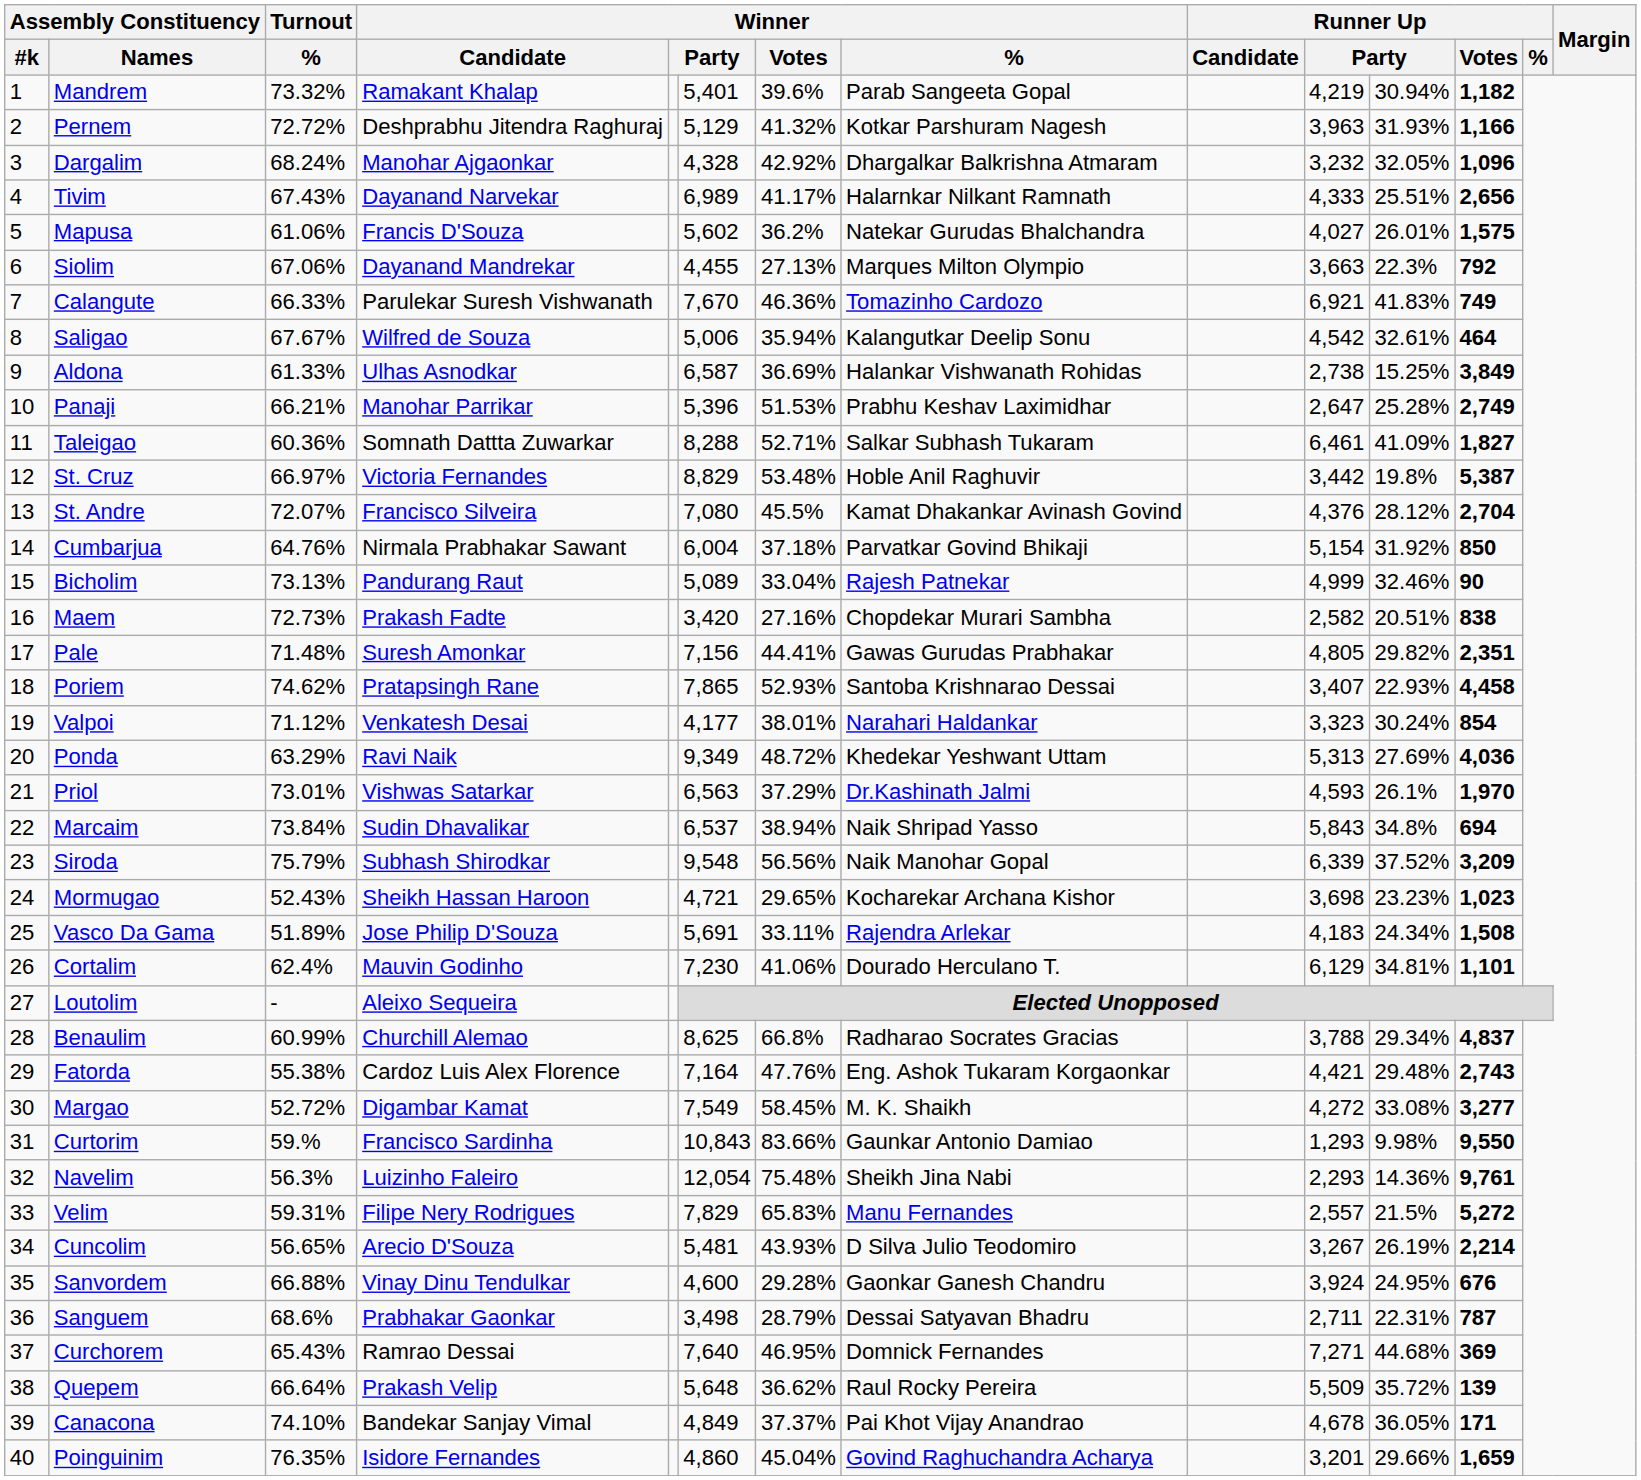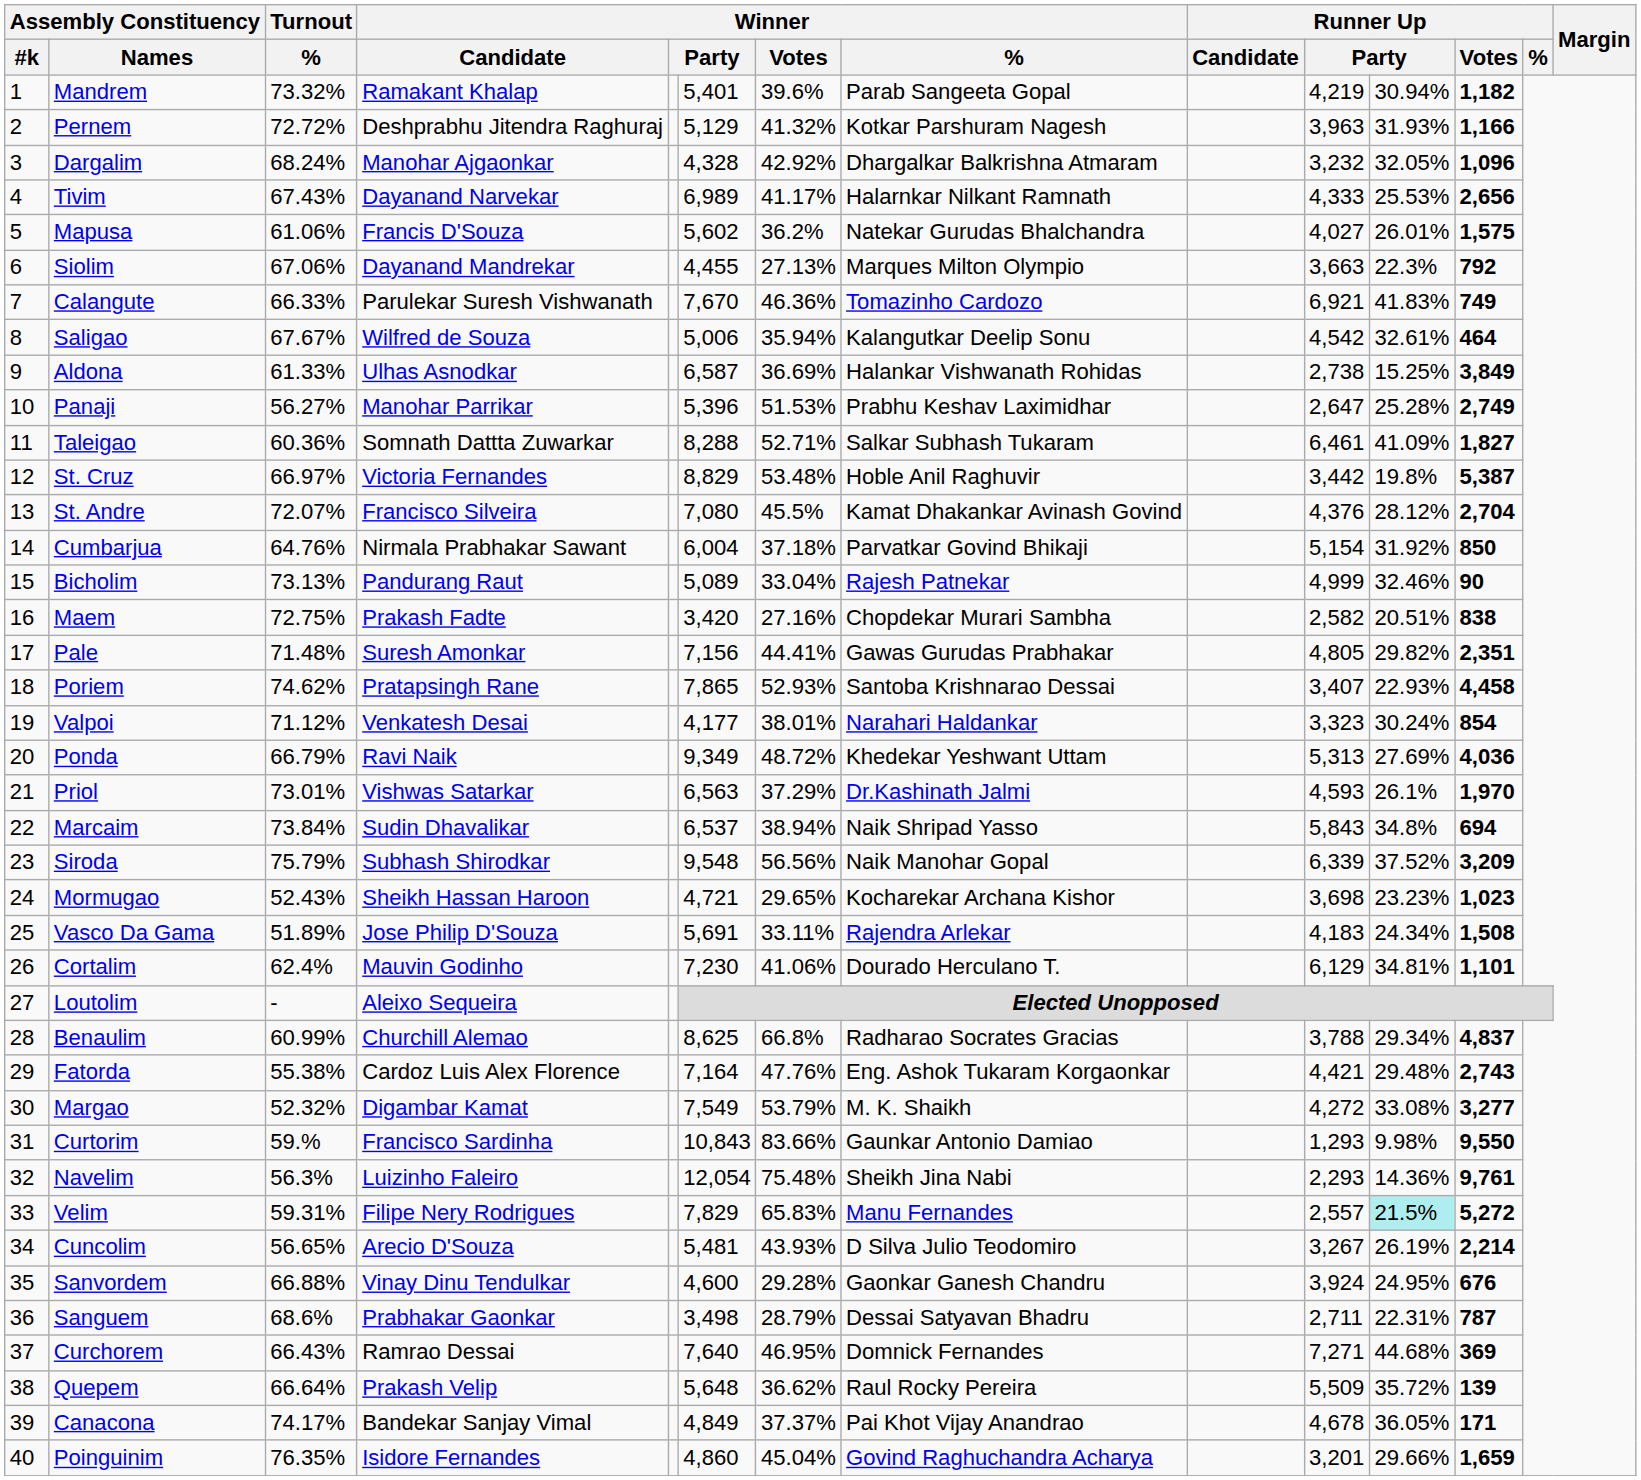(1412, 197) 25.51% -> (1412, 197) 25.53%
(308, 407) 66.21% -> (308, 407) 56.27%
(308, 617) 72.73% -> (308, 617) 72.75%
(308, 757) 63.29% -> (308, 757) 66.79%
(308, 1107) 52.72% -> (308, 1107) 52.32%
(798, 1107) 58.45% -> (798, 1107) 53.79%
(1406, 1212) no background -> (1406, 1212) paleturquoise background
(308, 1352) 65.43% -> (308, 1352) 66.43%
(308, 1422) 74.10% -> (308, 1422) 74.17%
